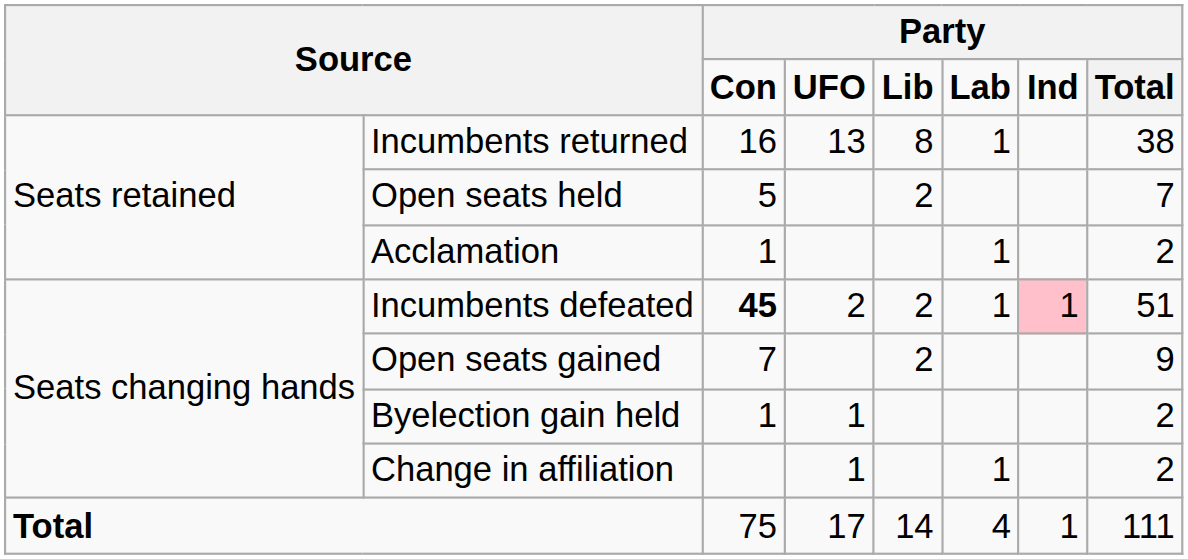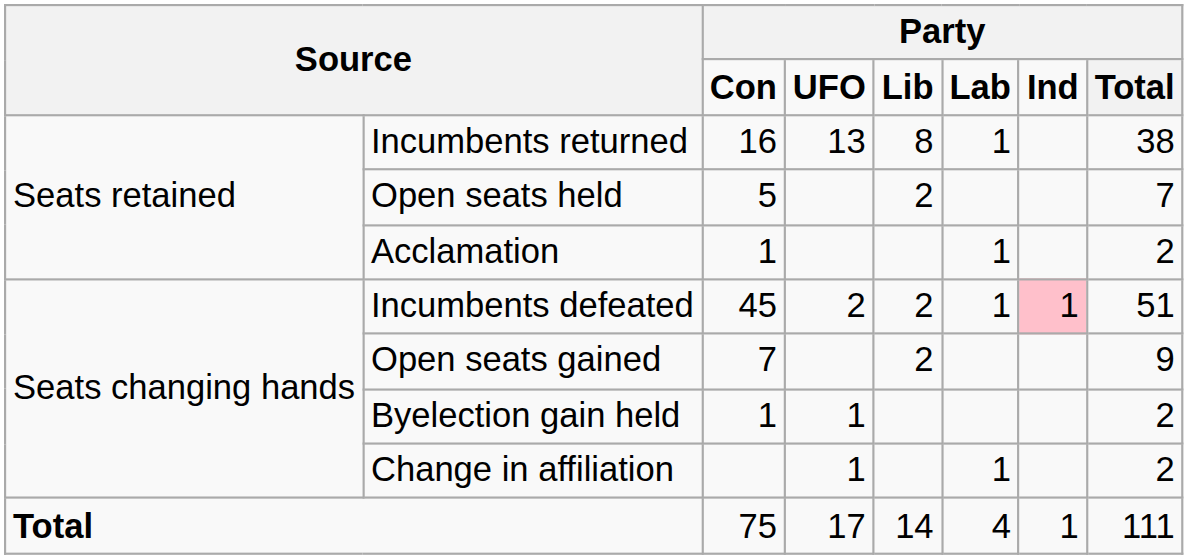(758, 305) bold -> (758, 305) normal
